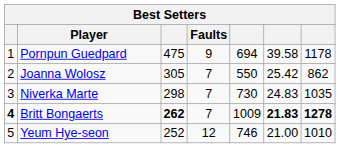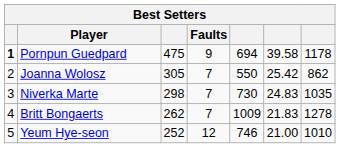(11, 54) normal -> (11, 54) bold
(11, 114) bold -> (11, 114) normal
(174, 114) bold -> (174, 114) normal
(282, 114) bold -> (282, 114) normal
(318, 114) bold -> (318, 114) normal
